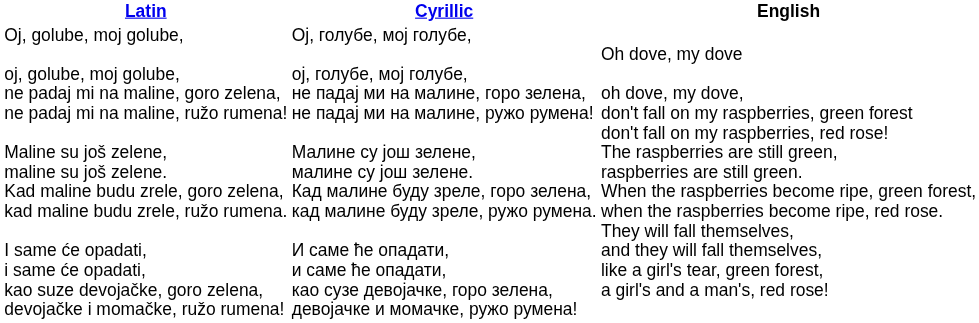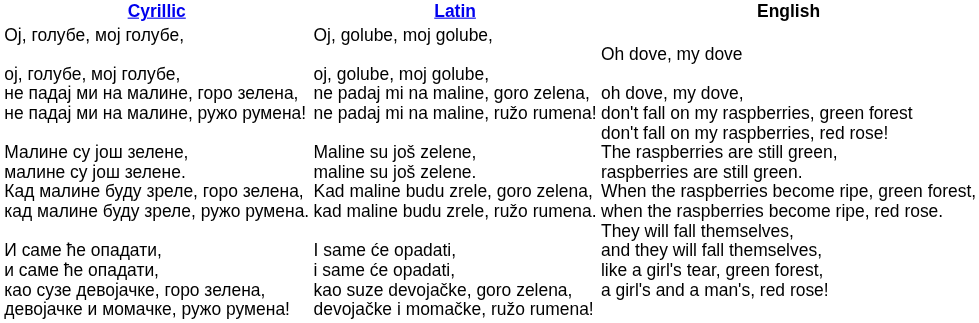columns swapped: (146, 11) <-> (444, 11)
